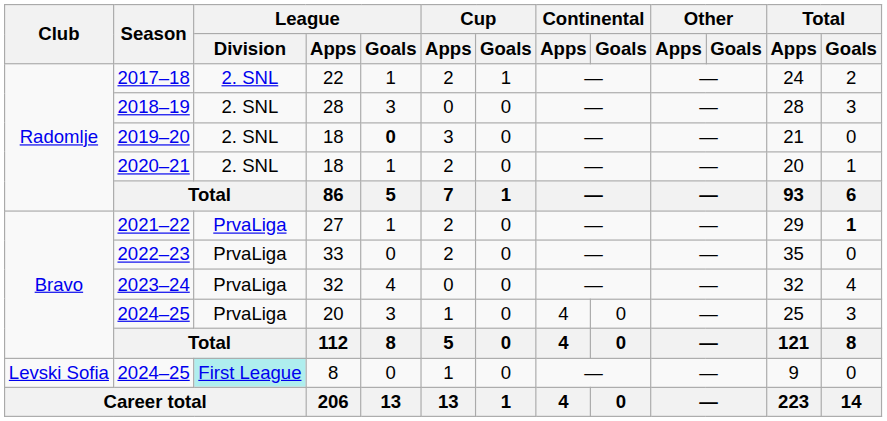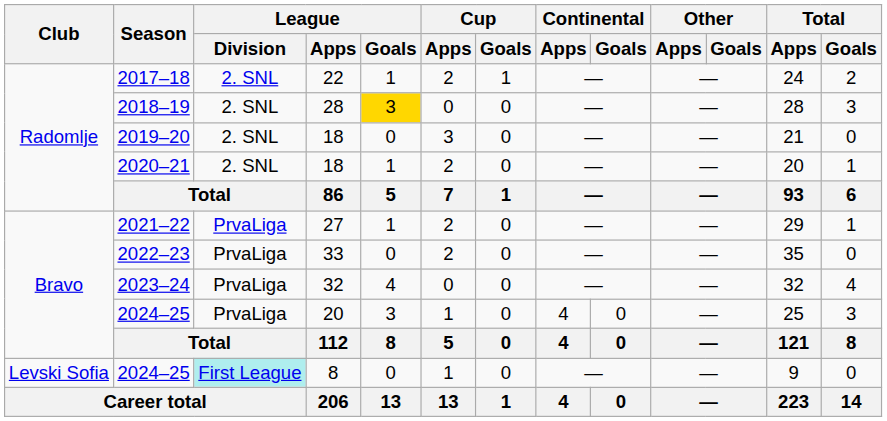(391, 107) no background -> (391, 107) gold background
(391, 136) bold -> (391, 136) normal
(851, 225) bold -> (851, 225) normal
